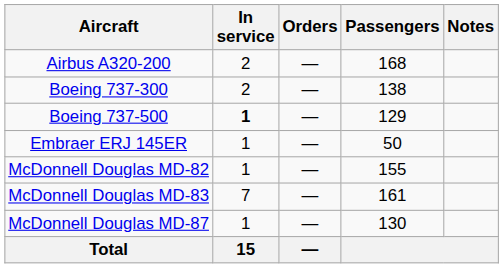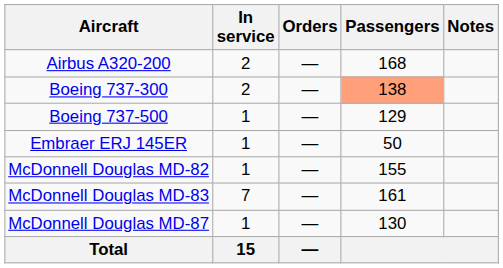(392, 90) no background -> (392, 90) lightsalmon background
(246, 116) bold -> (246, 116) normal
